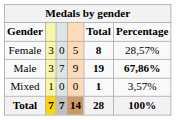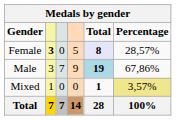(51, 50) normal -> (51, 50) bold
(99, 50) no background -> (99, 50) lavender background
(99, 68) no background -> (99, 68) lightblue background
(142, 68) bold -> (142, 68) normal
(142, 86) no background -> (142, 86) khaki background
